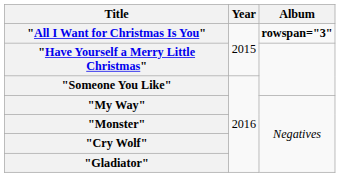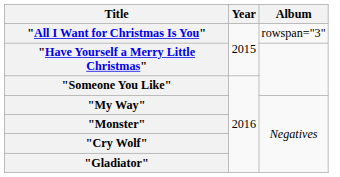(297, 33) bold -> (294, 33) normal
